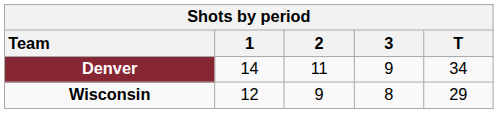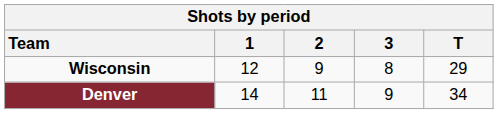rows swapped: (110, 95) <-> (110, 69)
